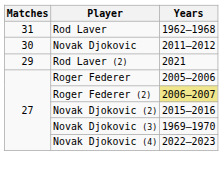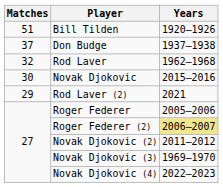+ row: (86, 29)
+ row: (80, 46)
(28, 29) 31 -> (28, 62) 32
(189, 46) 2011–2012 -> (189, 78) 2015–2016
(189, 110) 2015–2016 -> (189, 142) 2011–2012
